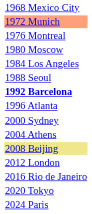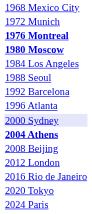(32, 21) lightsalmon background -> (32, 21) no background
(35, 36) normal -> (37, 36) bold
(34, 50) normal -> (34, 50) bold
(39, 92) bold -> (37, 92) normal
(32, 120) no background -> (32, 120) lavender background
(31, 134) normal -> (32, 134) bold
(32, 148) khaki background -> (32, 148) no background
